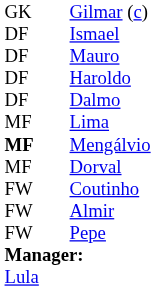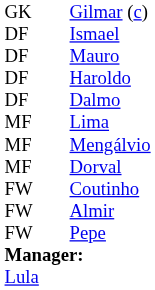(19, 144) bold -> (18, 144) normal
